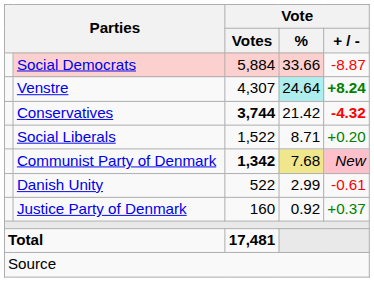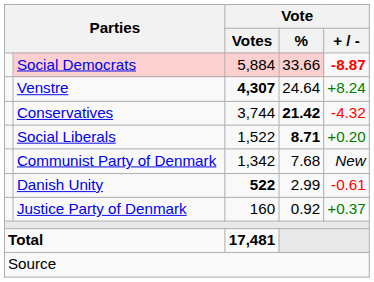(348, 64) normal -> (348, 64) bold
(256, 88) normal -> (256, 88) bold
(301, 88) paleturquoise background -> (301, 88) no background
(347, 88) bold -> (347, 88) normal
(256, 112) bold -> (256, 112) normal
(301, 112) normal -> (301, 112) bold
(348, 112) bold -> (348, 112) normal
(305, 137) normal -> (305, 137) bold
(256, 161) bold -> (256, 161) normal
(305, 161) khaki background -> (305, 161) no background
(351, 161) pink background -> (351, 161) no background
(263, 185) normal -> (263, 185) bold
